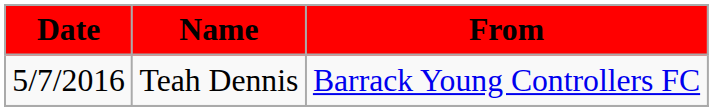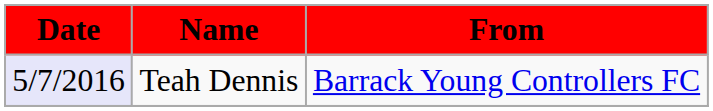(69, 79) no background -> (69, 79) lavender background
